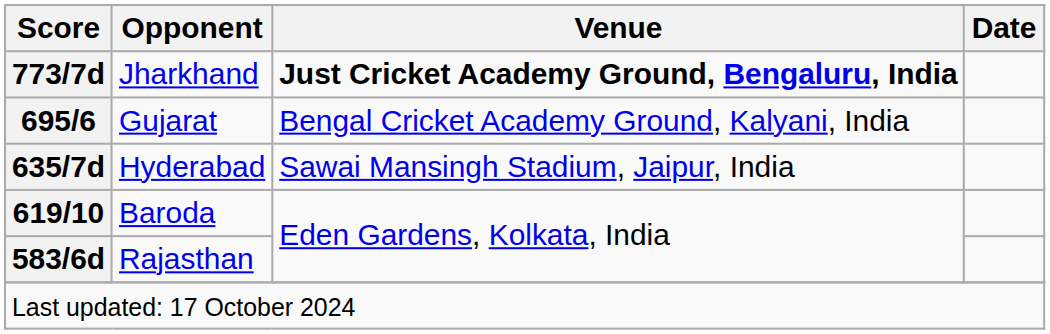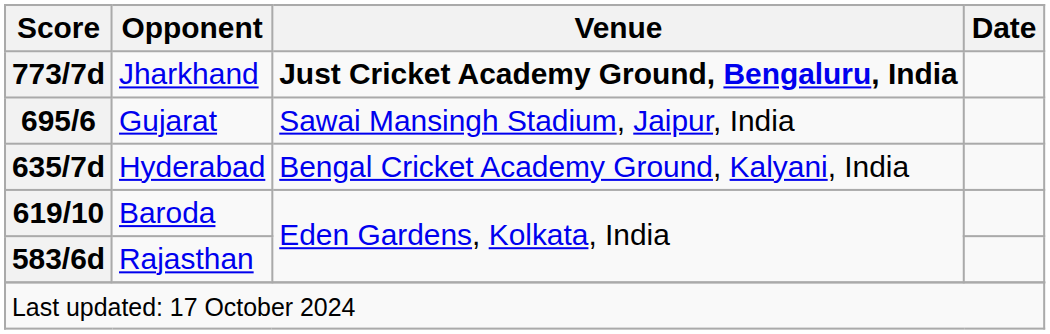(594, 120) Bengal Cricket Academy Ground, Kalyani, India -> (537, 120) Sawai Mansingh Stadium, Jaipur, India
(537, 166) Sawai Mansingh Stadium, Jaipur, India -> (594, 166) Bengal Cricket Academy Ground, Kalyani, India
